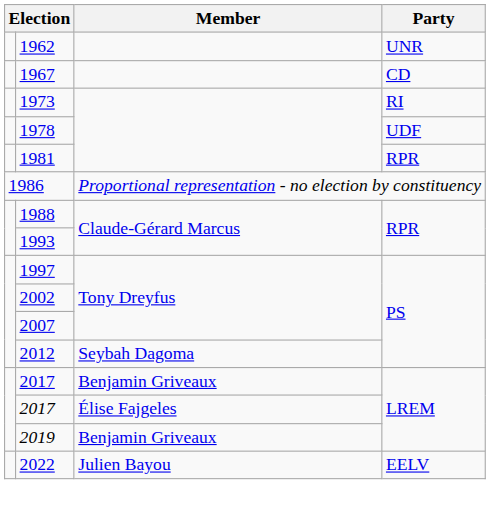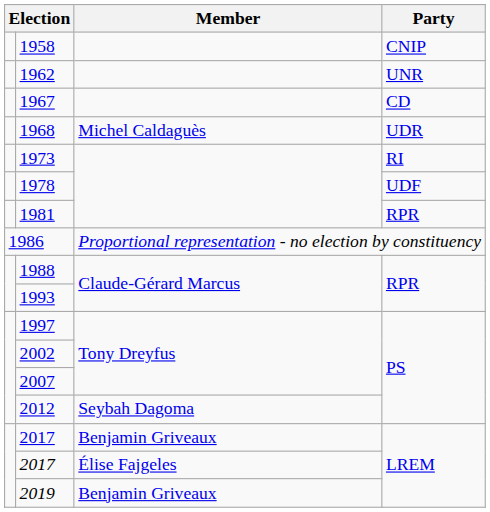+ row: (37, 46)
+ row: (37, 130)
- row: (37, 465)
